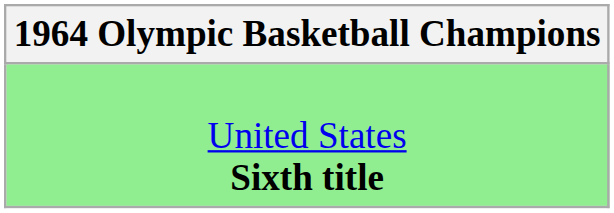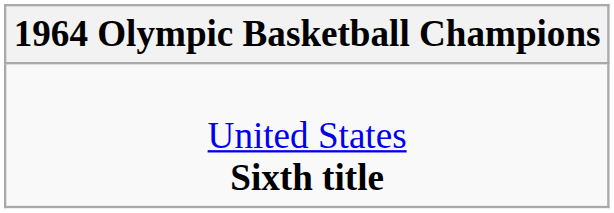(307, 155) lightgreen background -> (307, 155) no background
